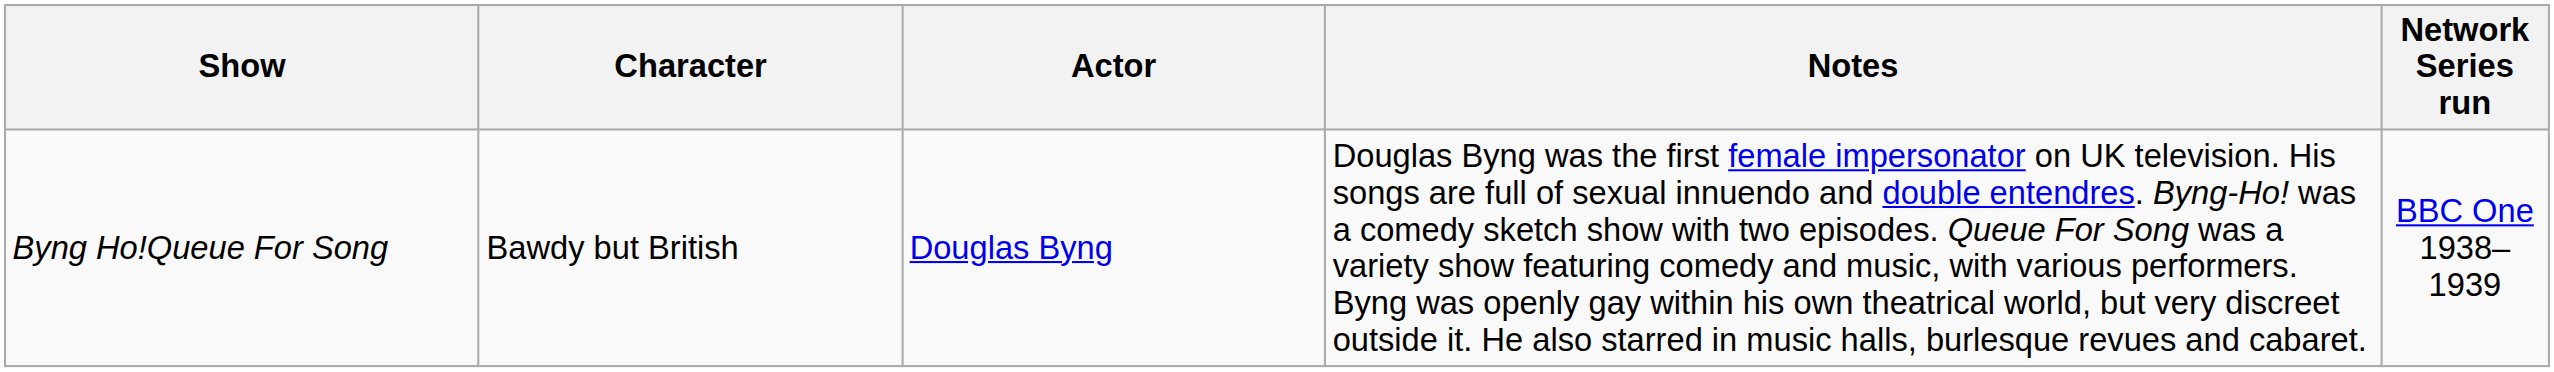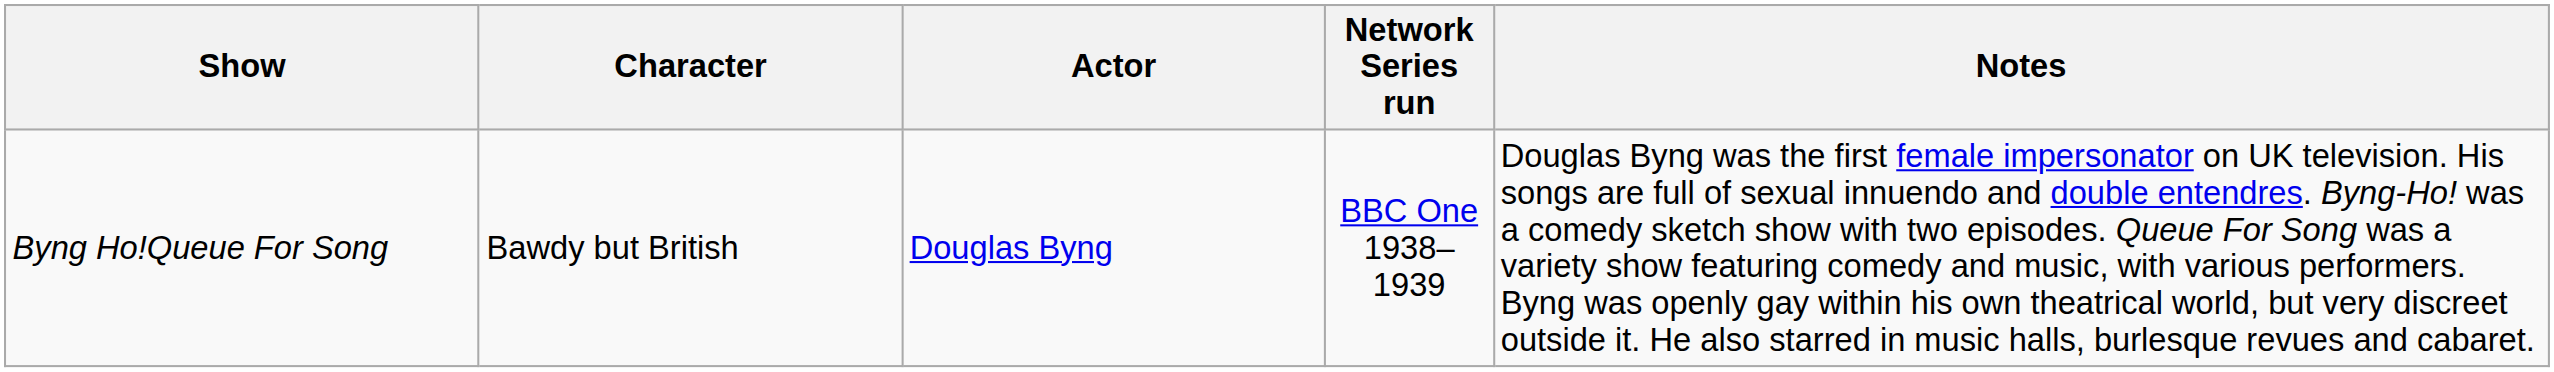columns swapped: (1853, 67) <-> (2465, 67)
